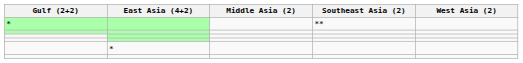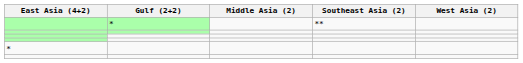columns swapped: (158, 11) <-> (56, 11)
